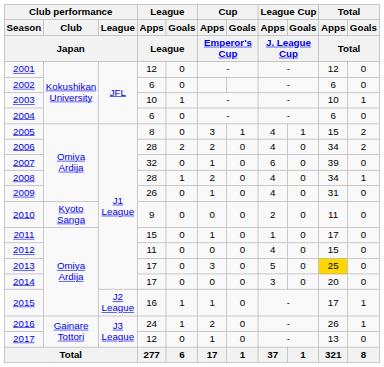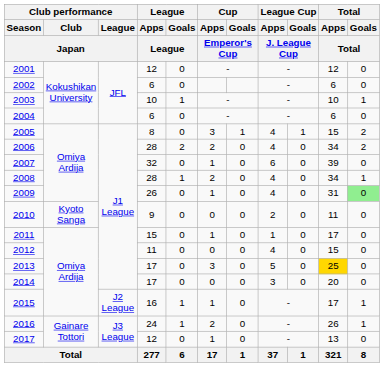(363, 193) no background -> (363, 193) lightgreen background
